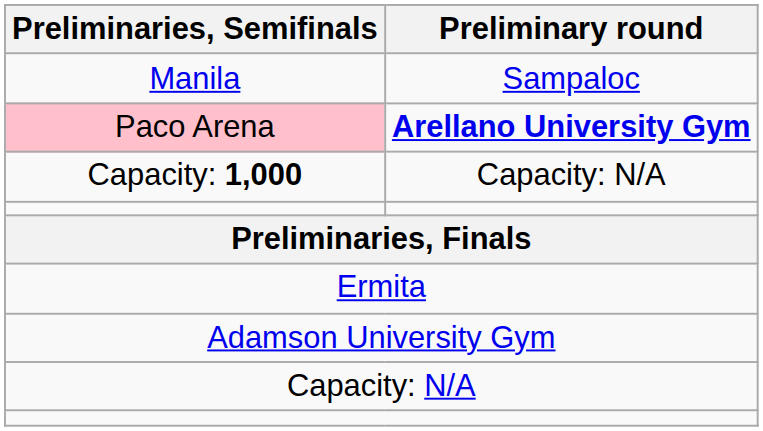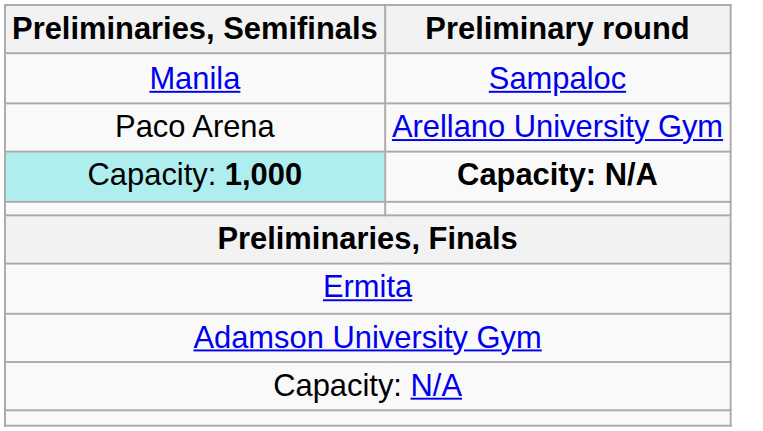(195, 126) pink background -> (195, 126) no background
(571, 126) bold -> (558, 126) normal
(195, 175) no background -> (195, 175) paleturquoise background
(571, 175) normal -> (557, 175) bold
